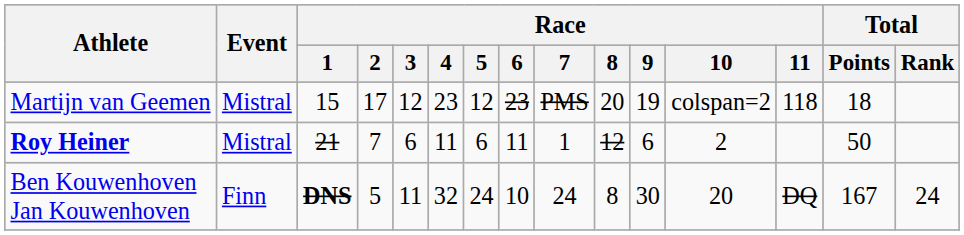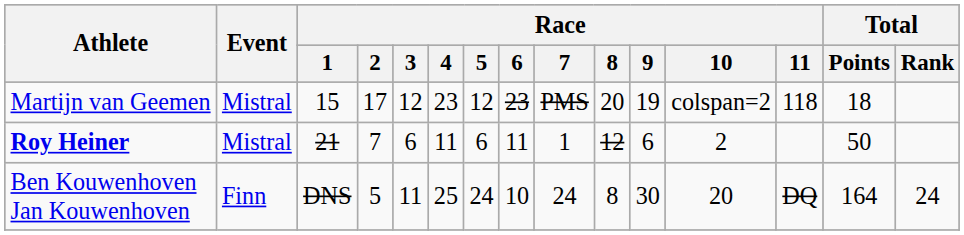(327, 196) bold -> (327, 196) normal
(446, 196) 32 -> (446, 196) 25
(859, 196) 167 -> (859, 196) 164
